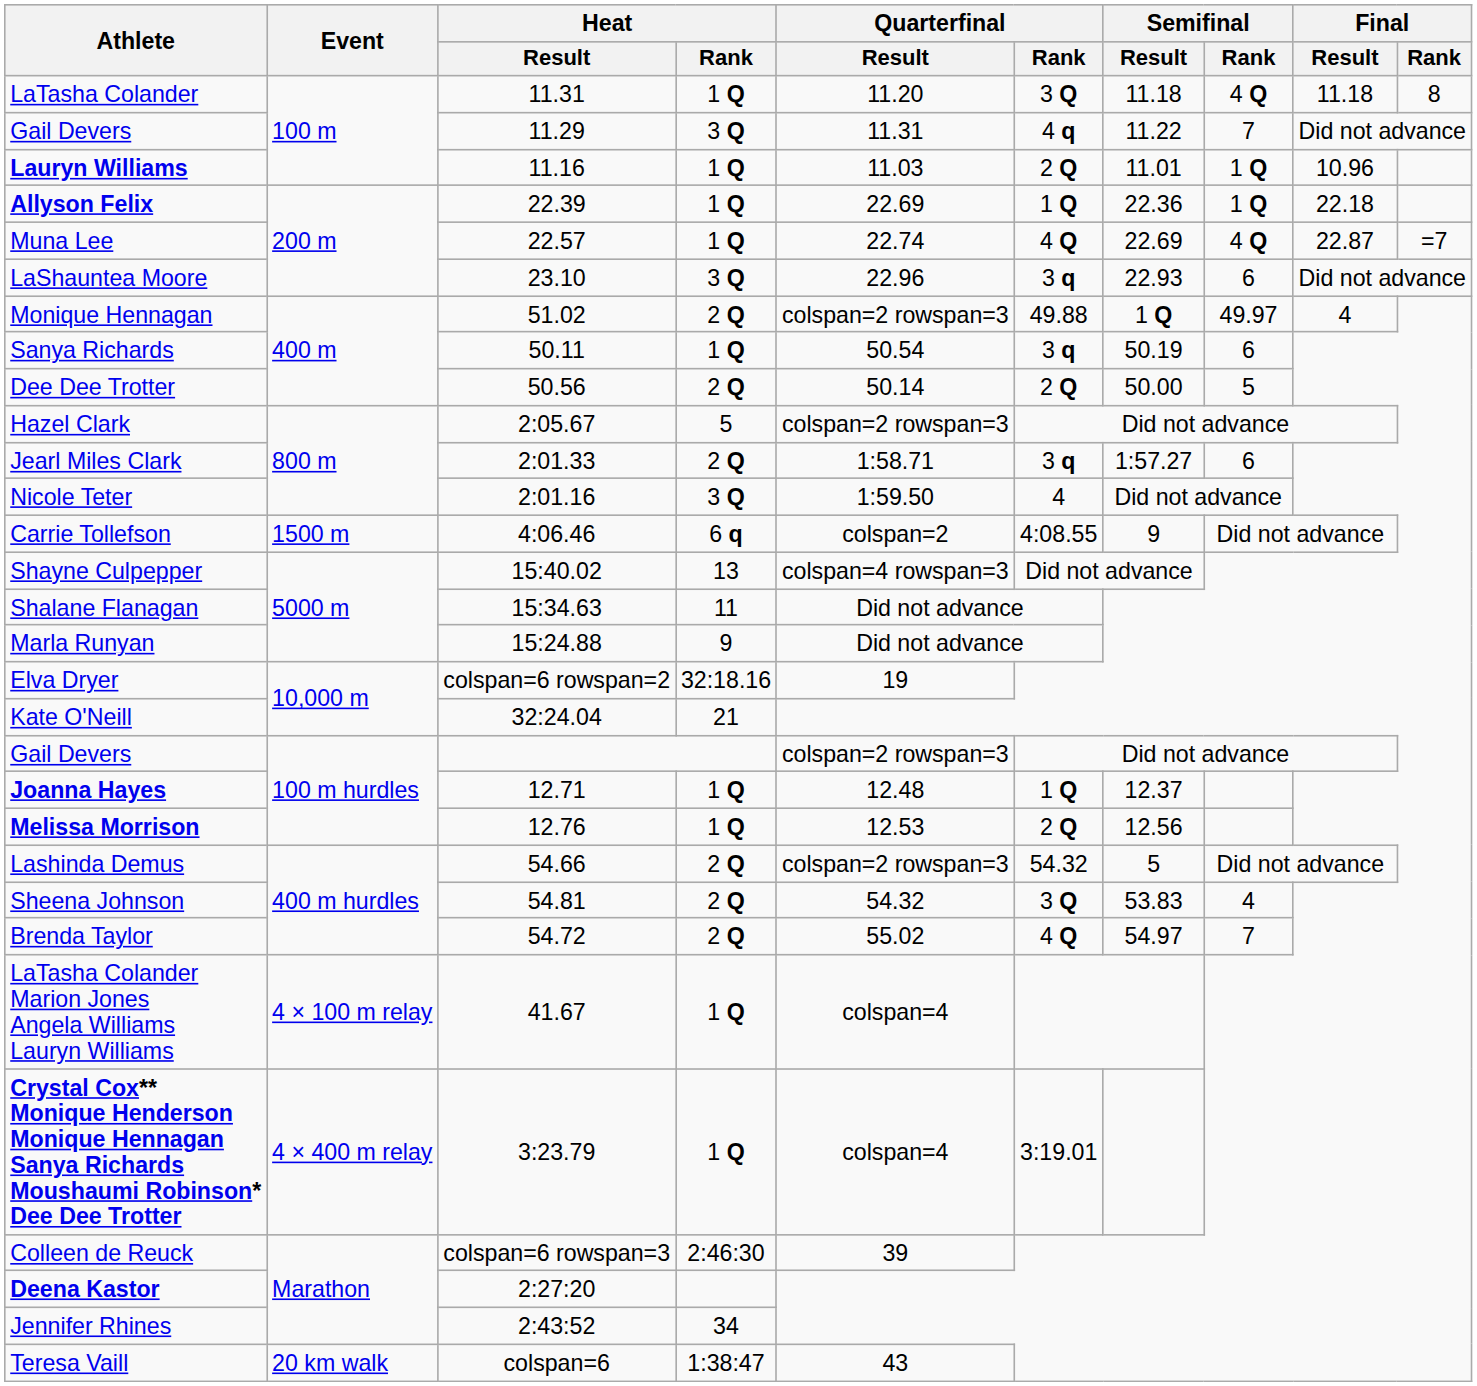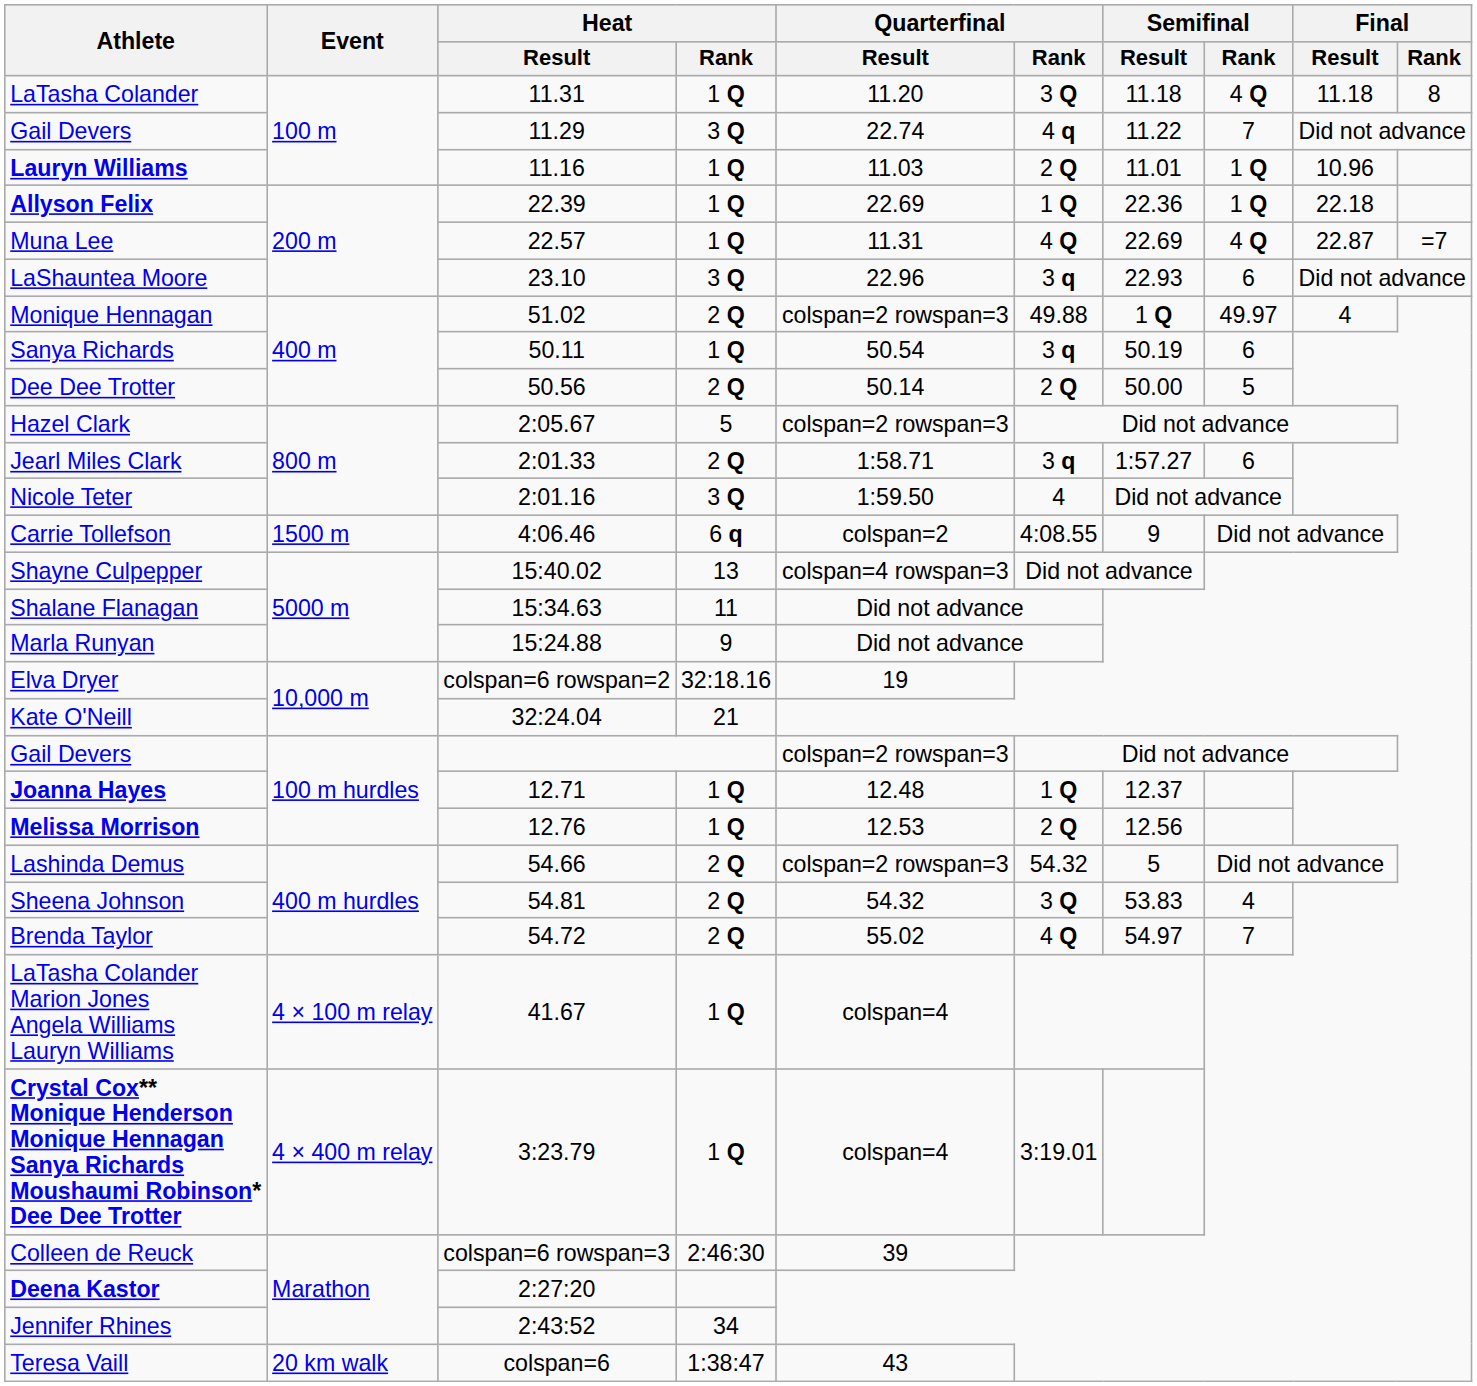(895, 131) 11.31 -> (895, 131) 22.74
(895, 241) 22.74 -> (895, 241) 11.31
